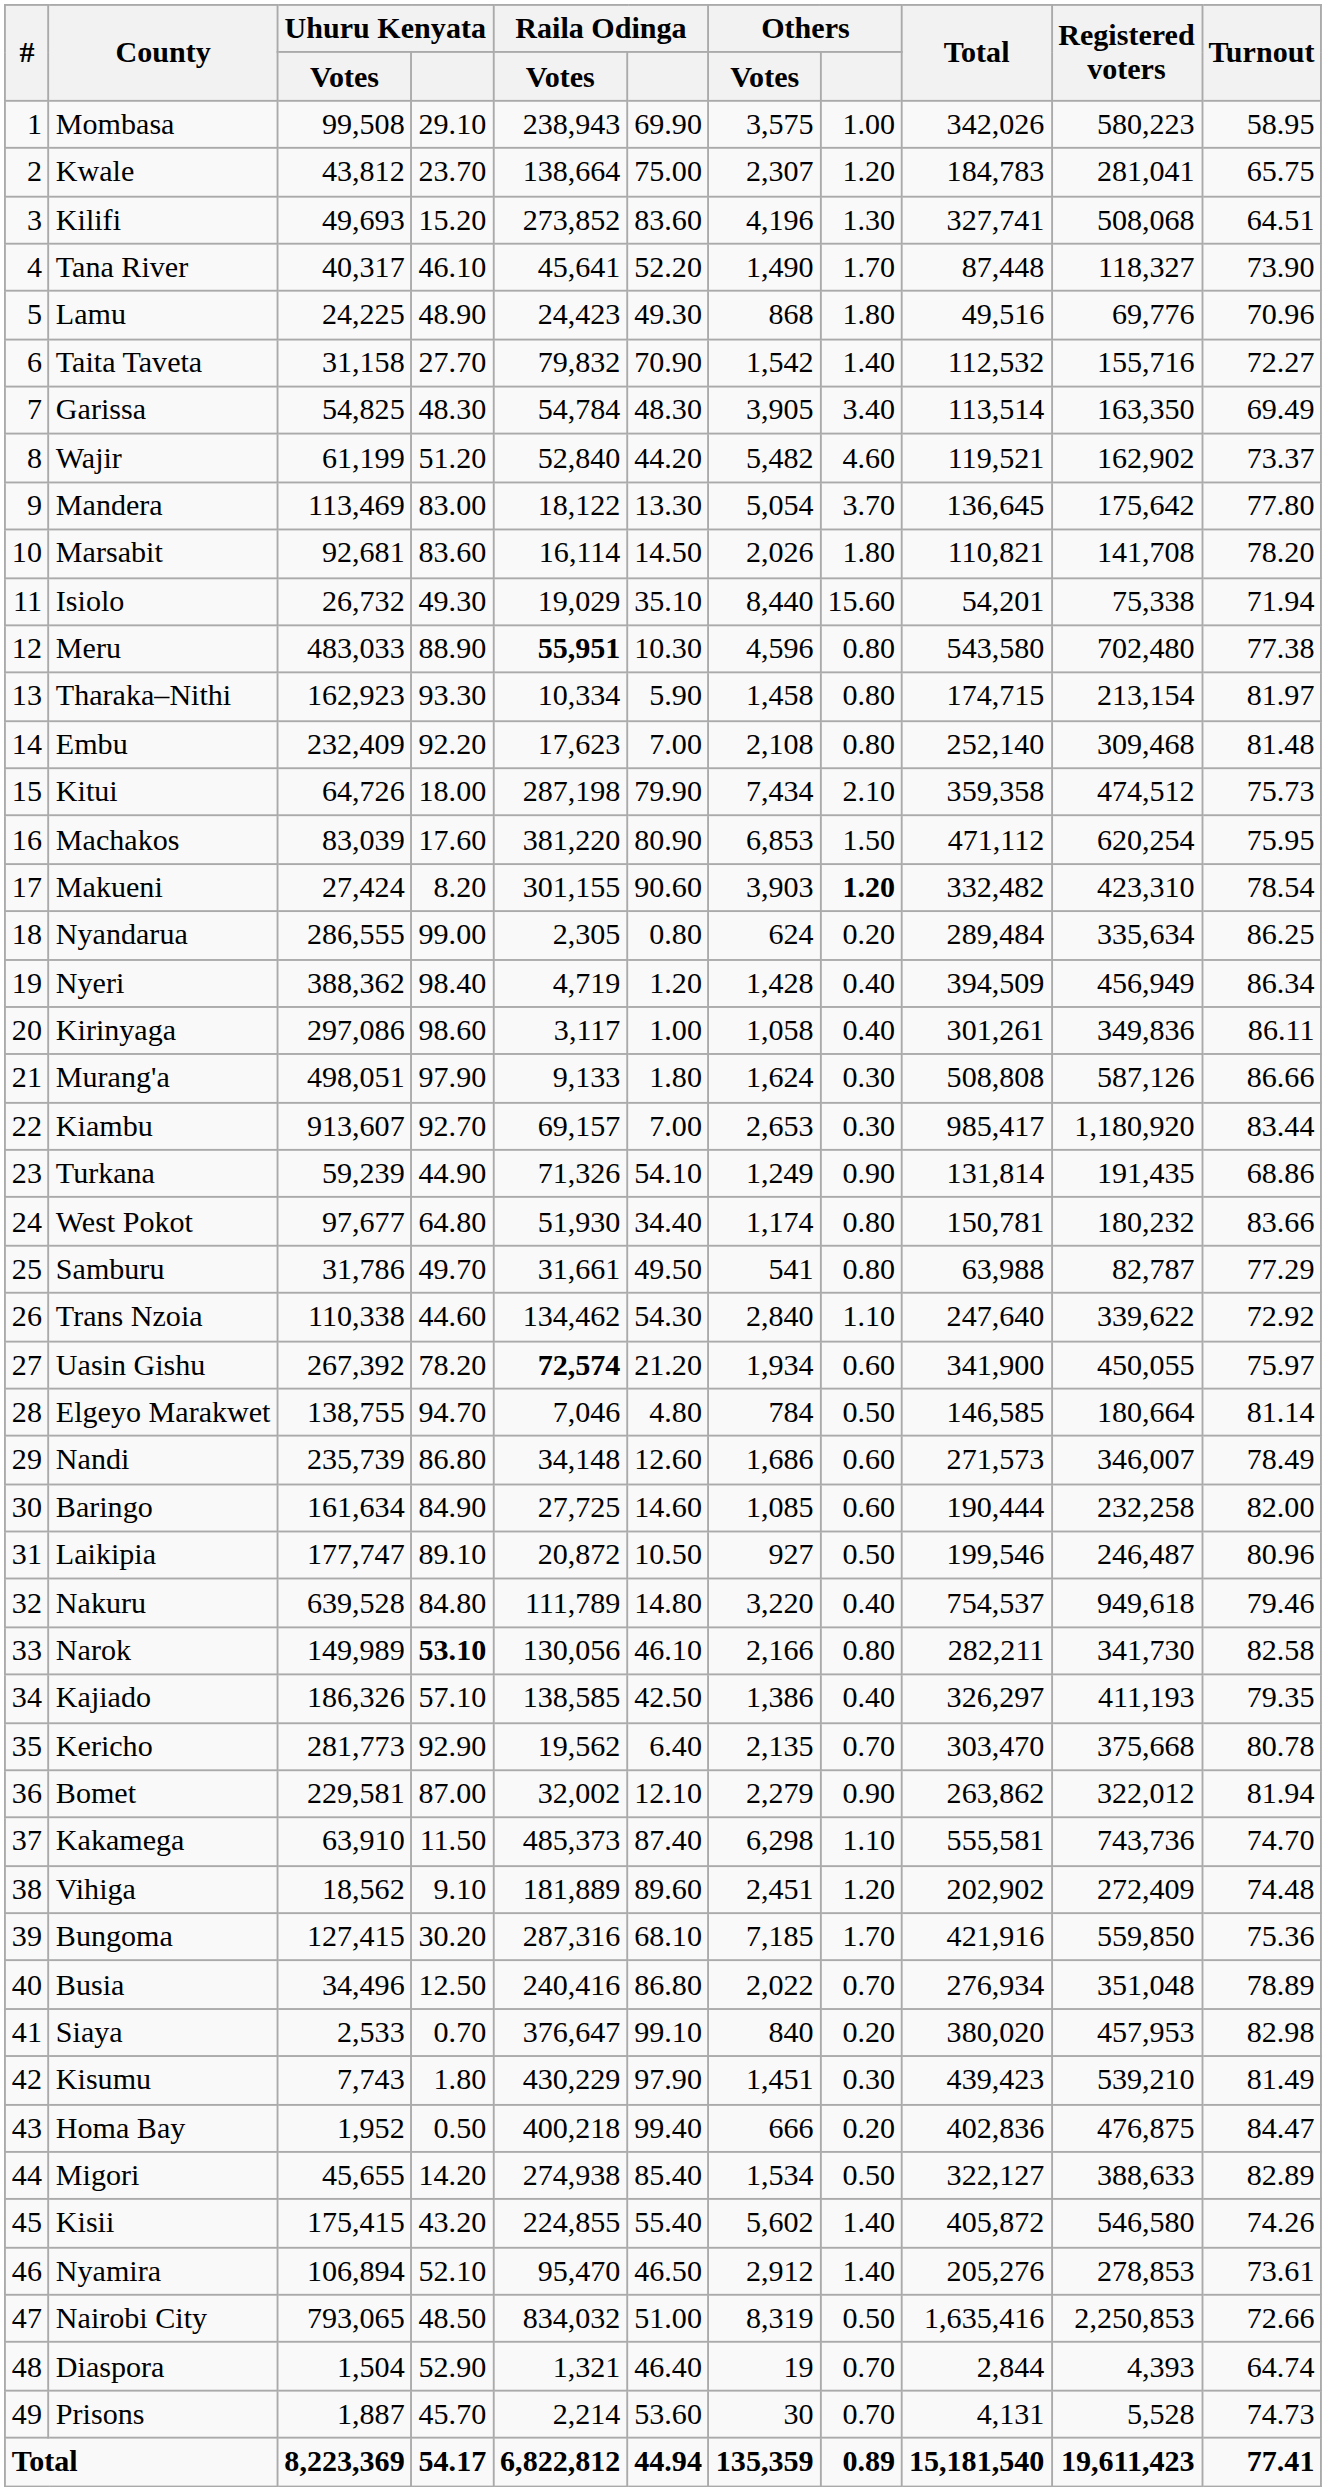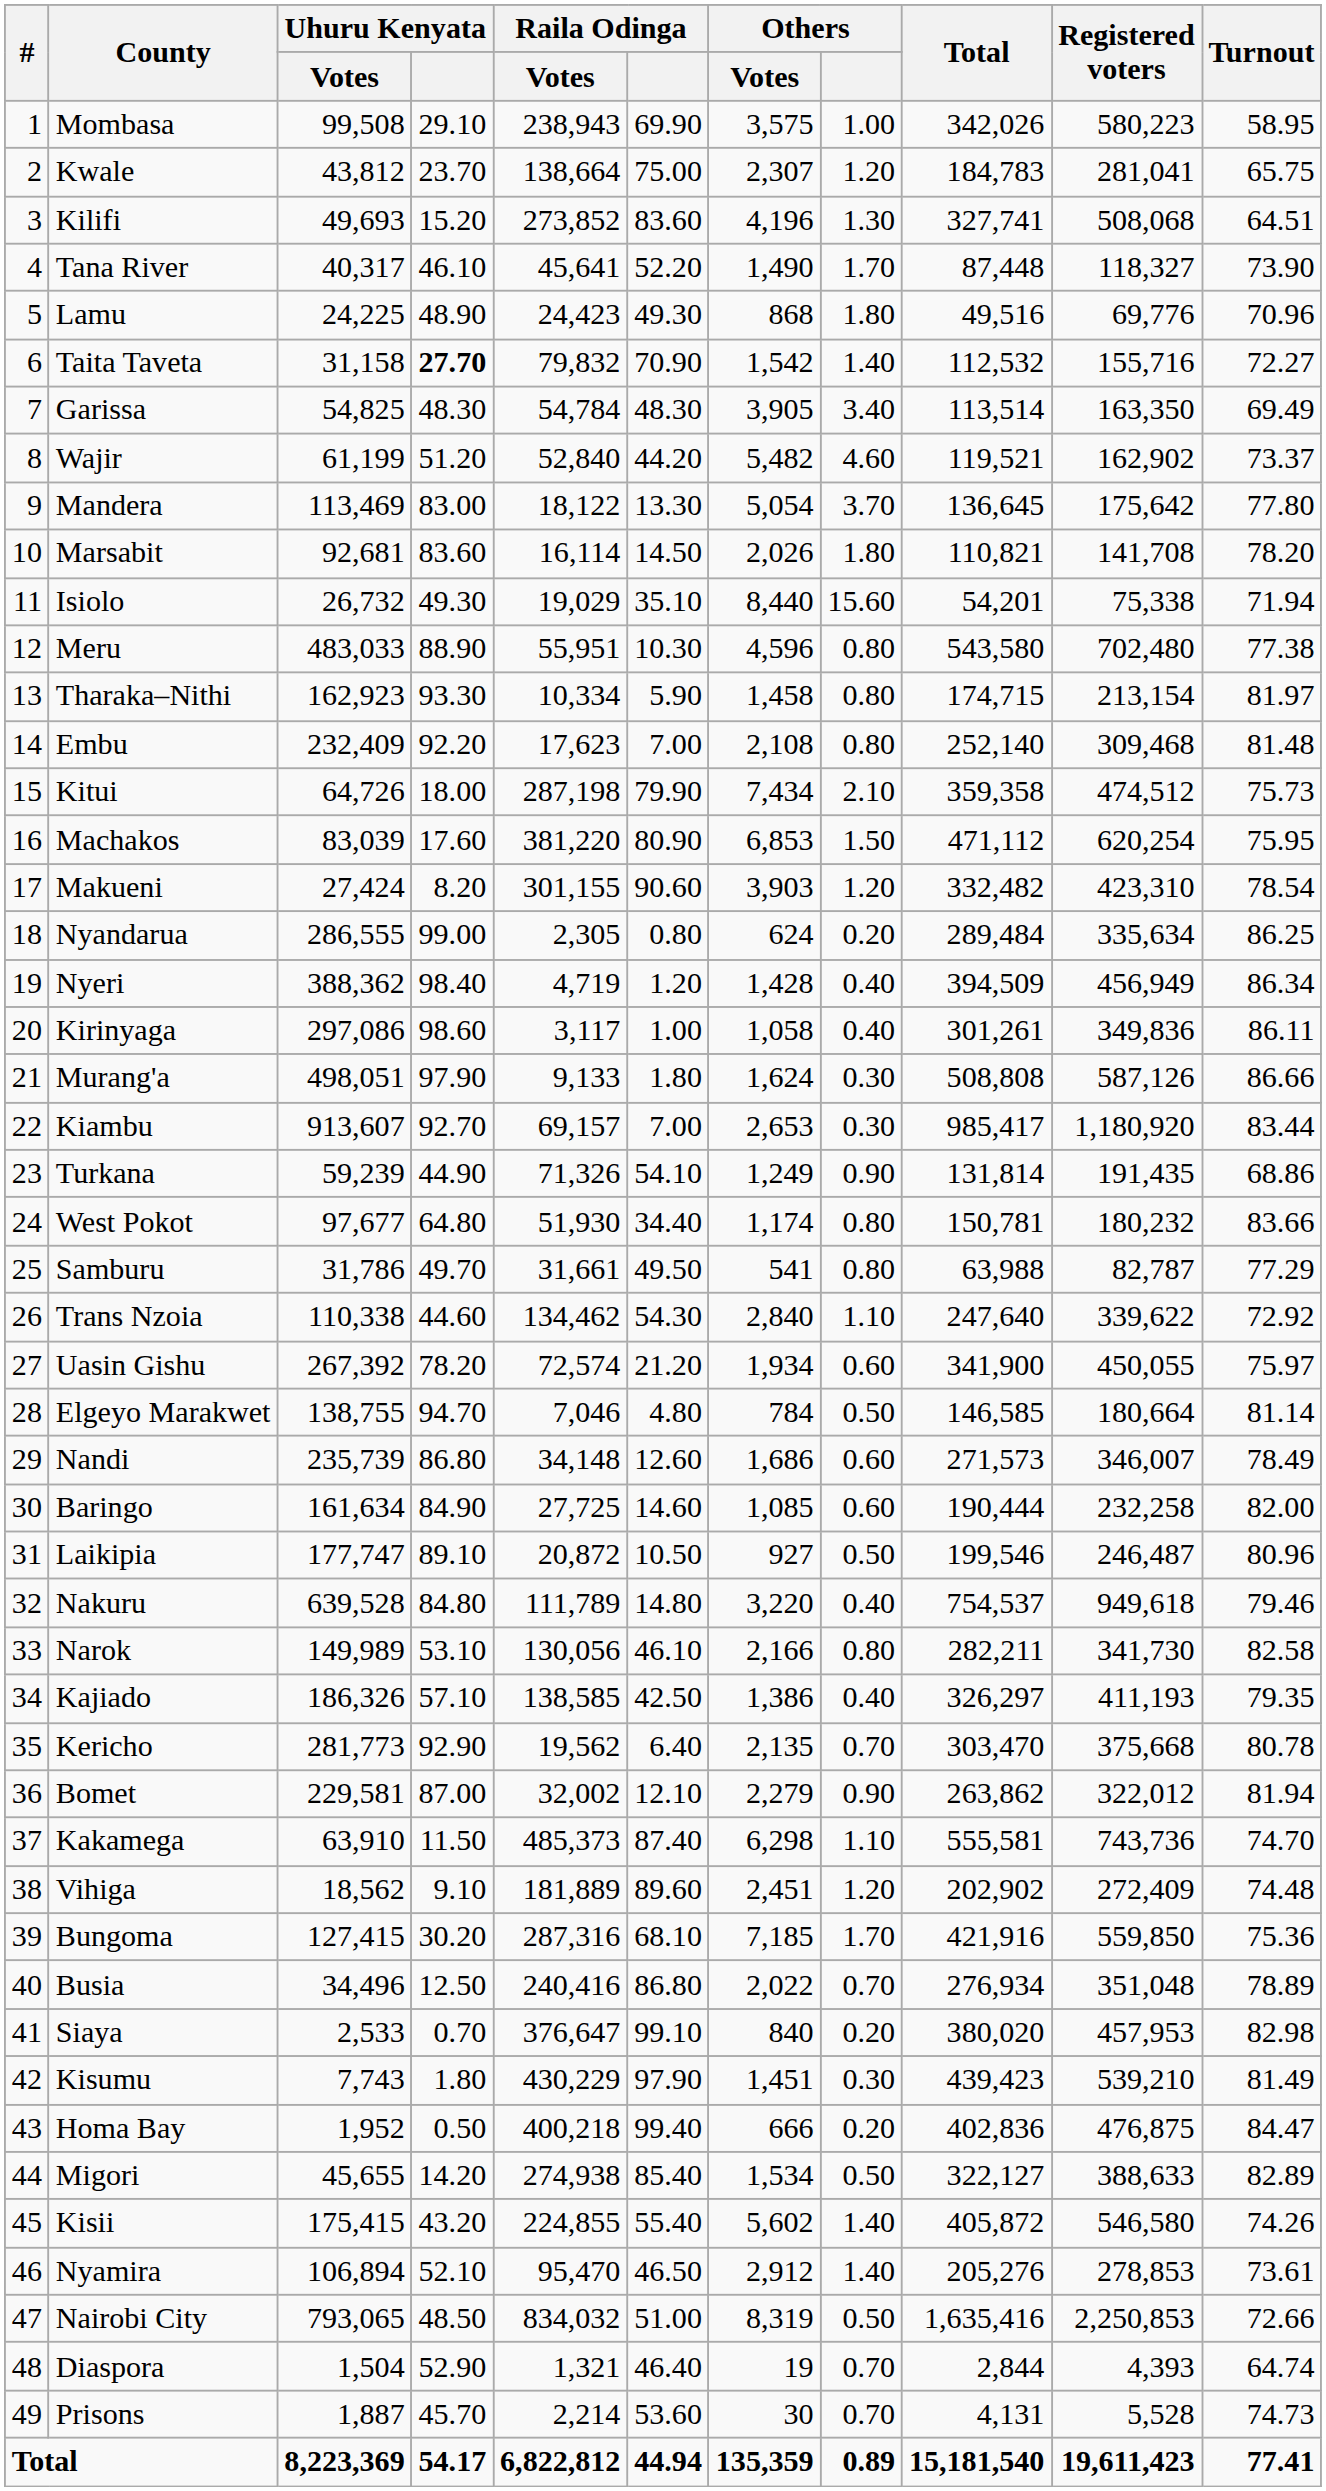(452, 362) normal -> (452, 362) bold
(579, 648) bold -> (579, 648) normal
(869, 887) bold -> (869, 887) normal
(579, 1364) bold -> (579, 1364) normal
(452, 1650) bold -> (452, 1650) normal
